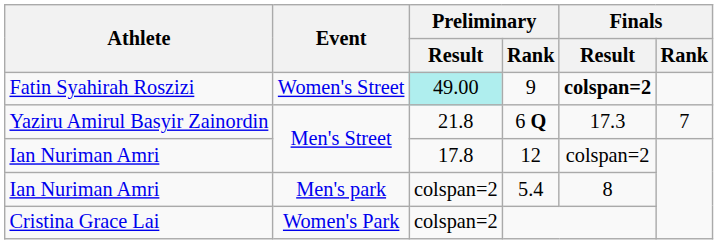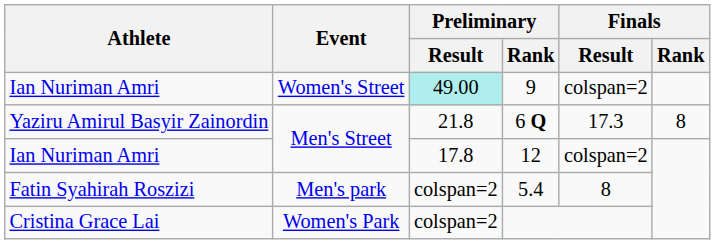(102, 88) Fatin Syahirah Roszizi -> (84, 88) Ian Nuriman Amri
(608, 88) bold -> (606, 88) normal
(684, 122) 7 -> (681, 122) 8
(84, 189) Ian Nuriman Amri -> (102, 189) Fatin Syahirah Roszizi
